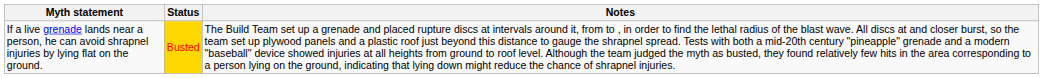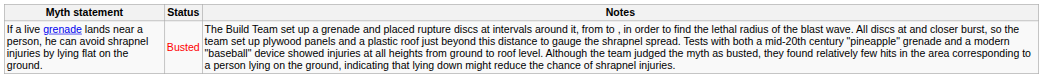(183, 47) gold background -> (183, 47) no background
